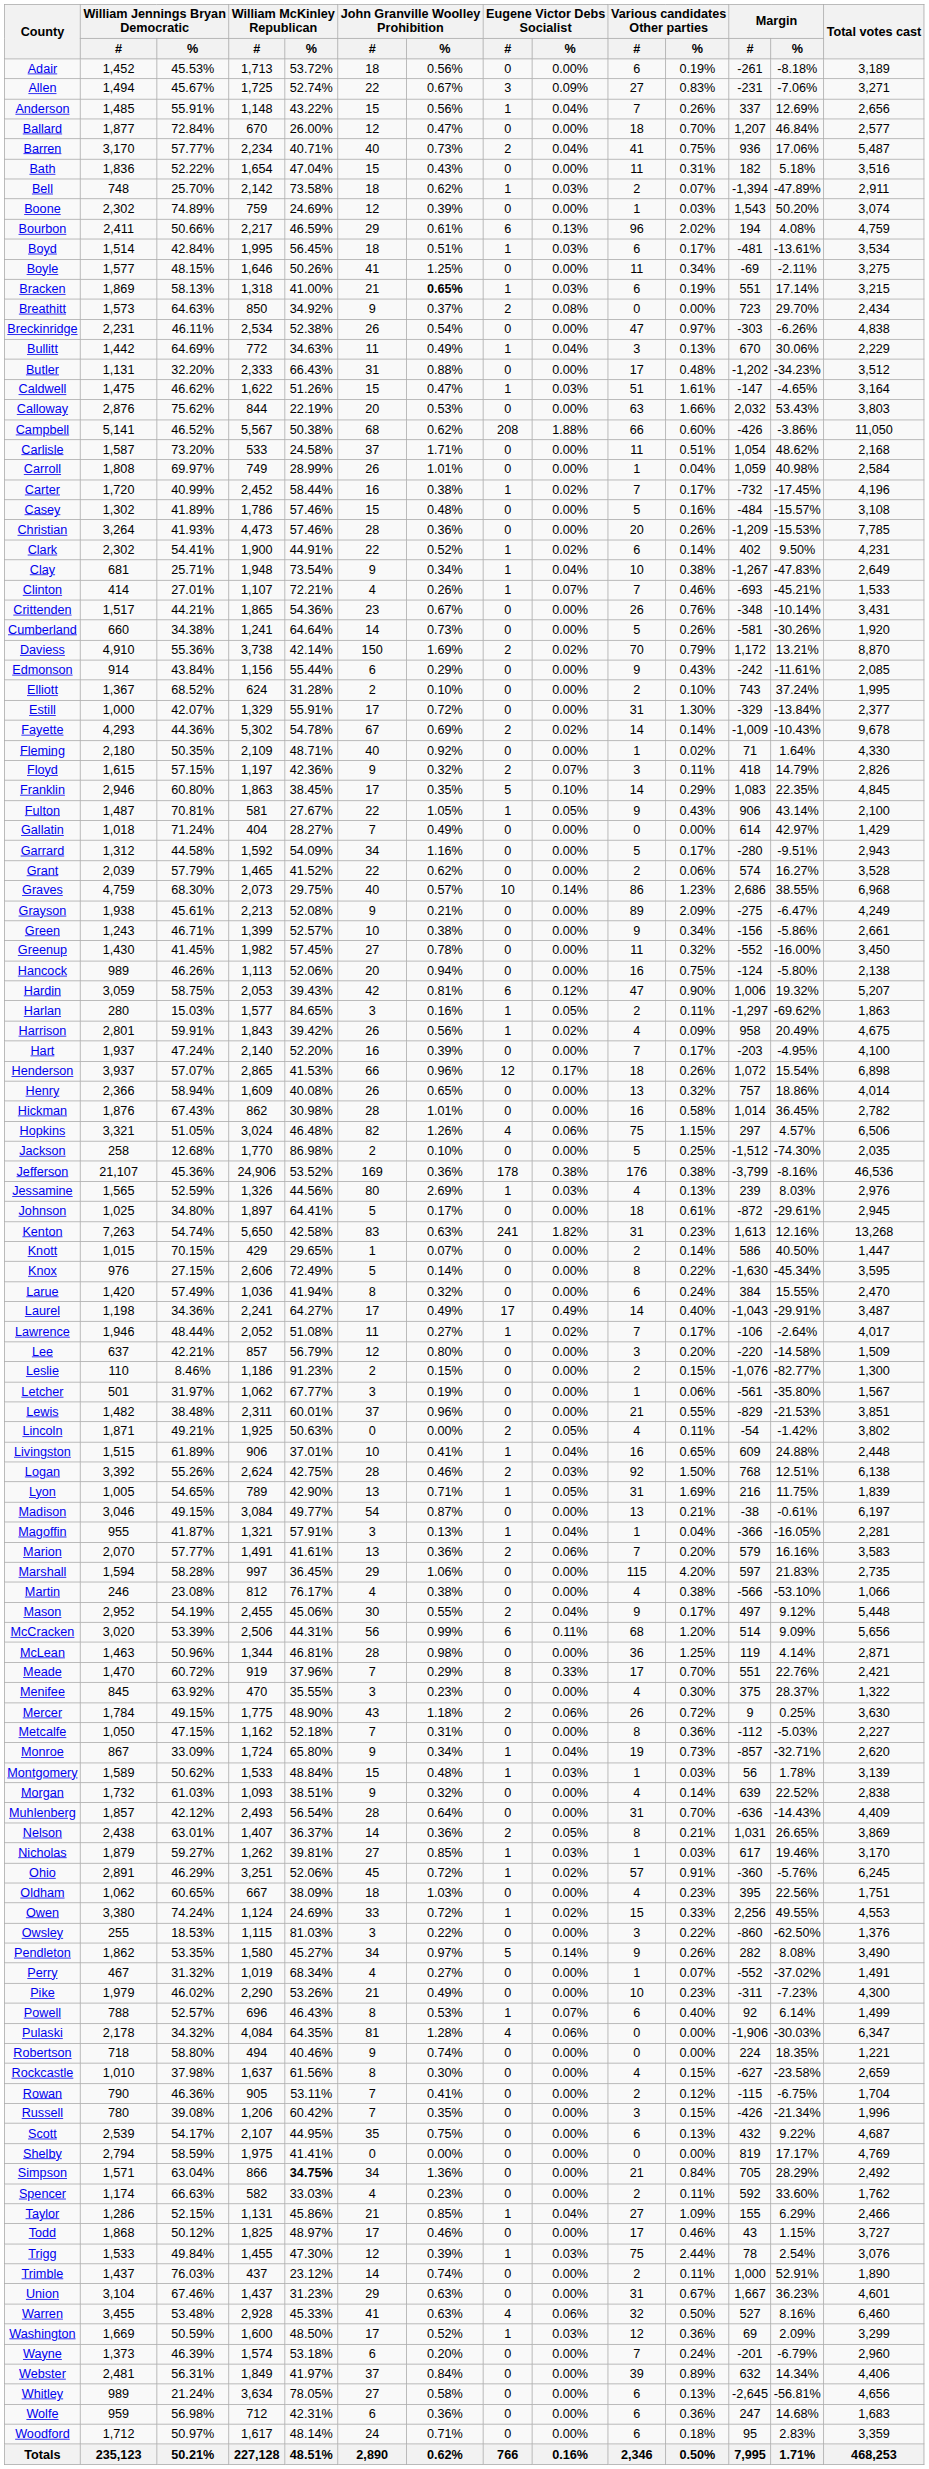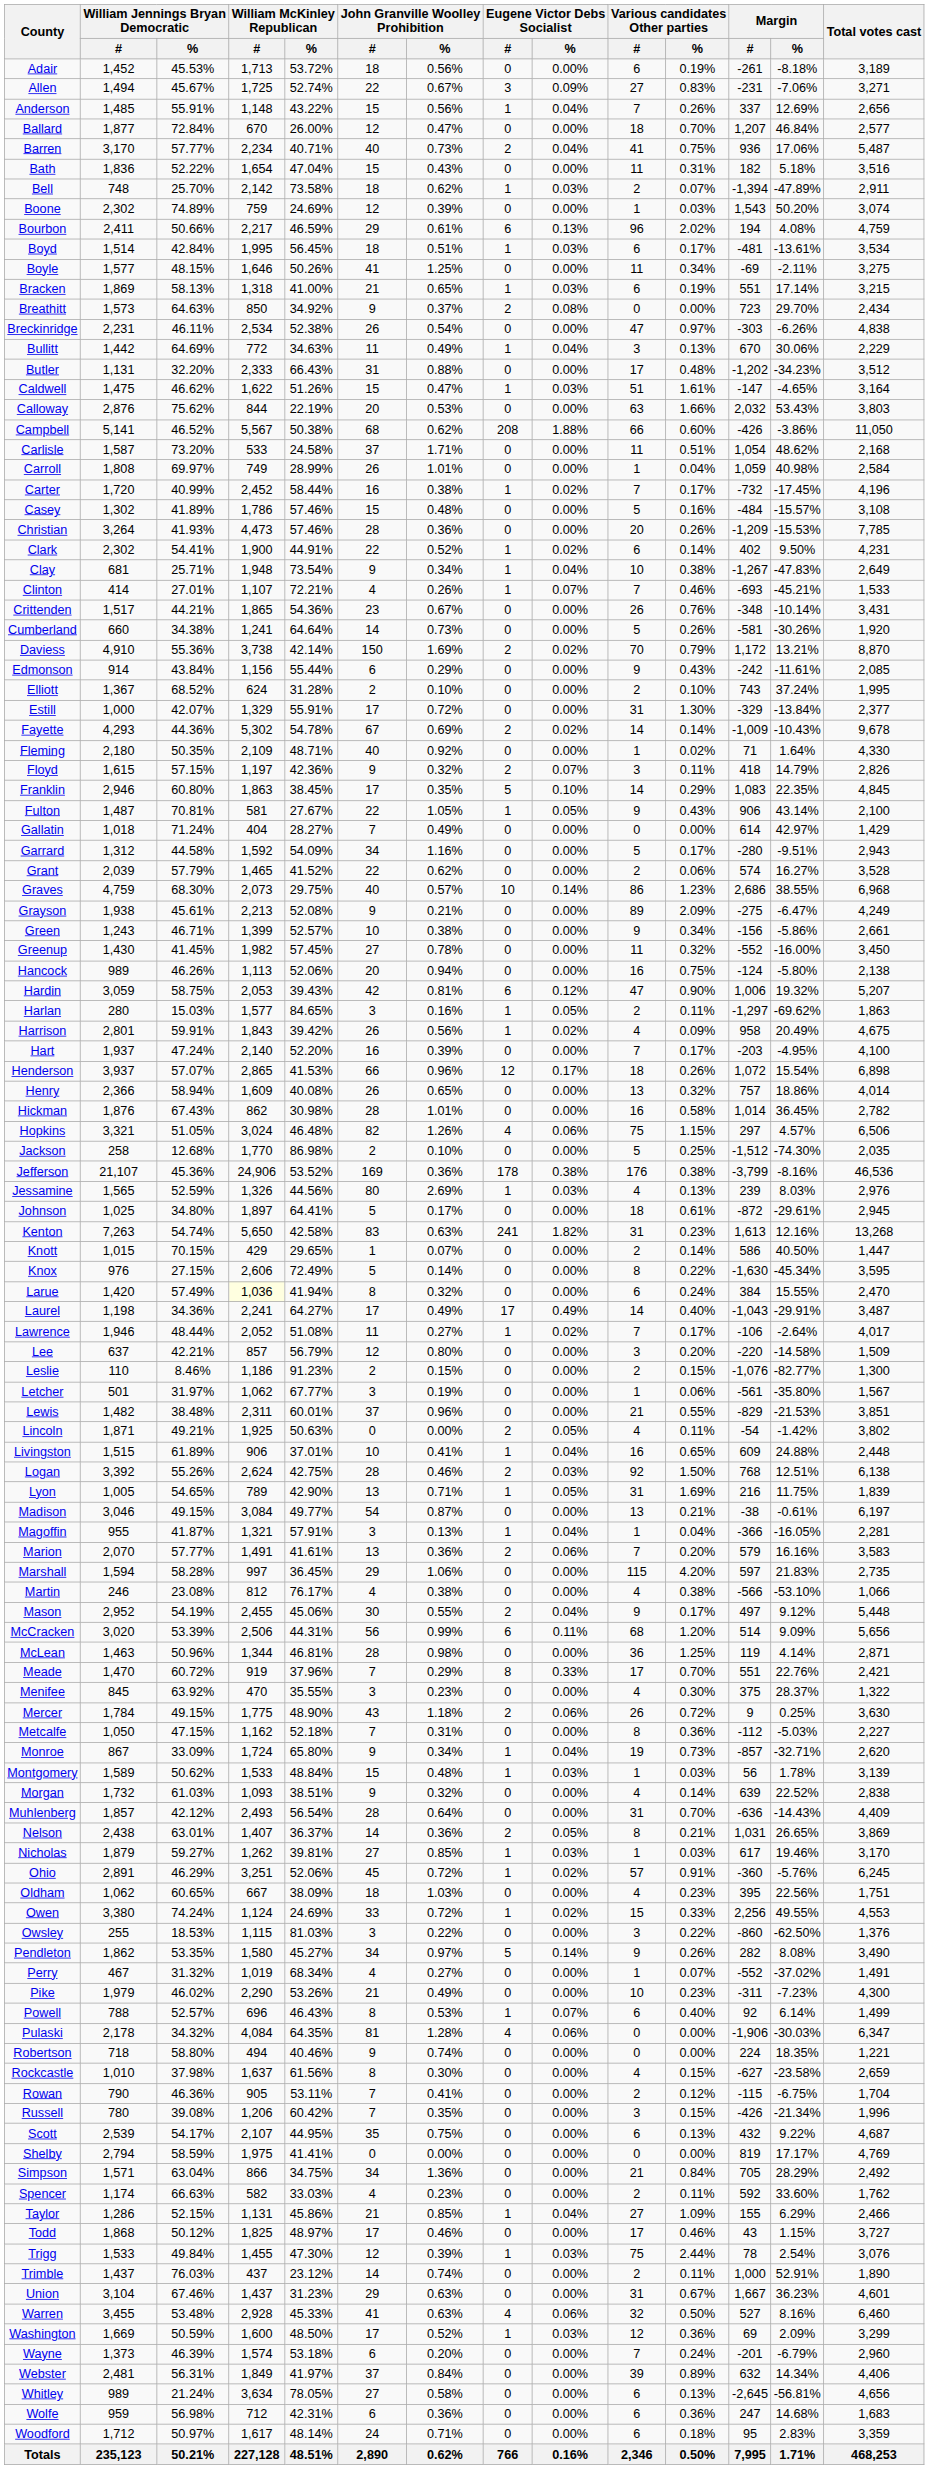(445, 289) bold -> (445, 289) normal
(257, 1291) no background -> (257, 1291) lightyellow background
(311, 2173) bold -> (311, 2173) normal
